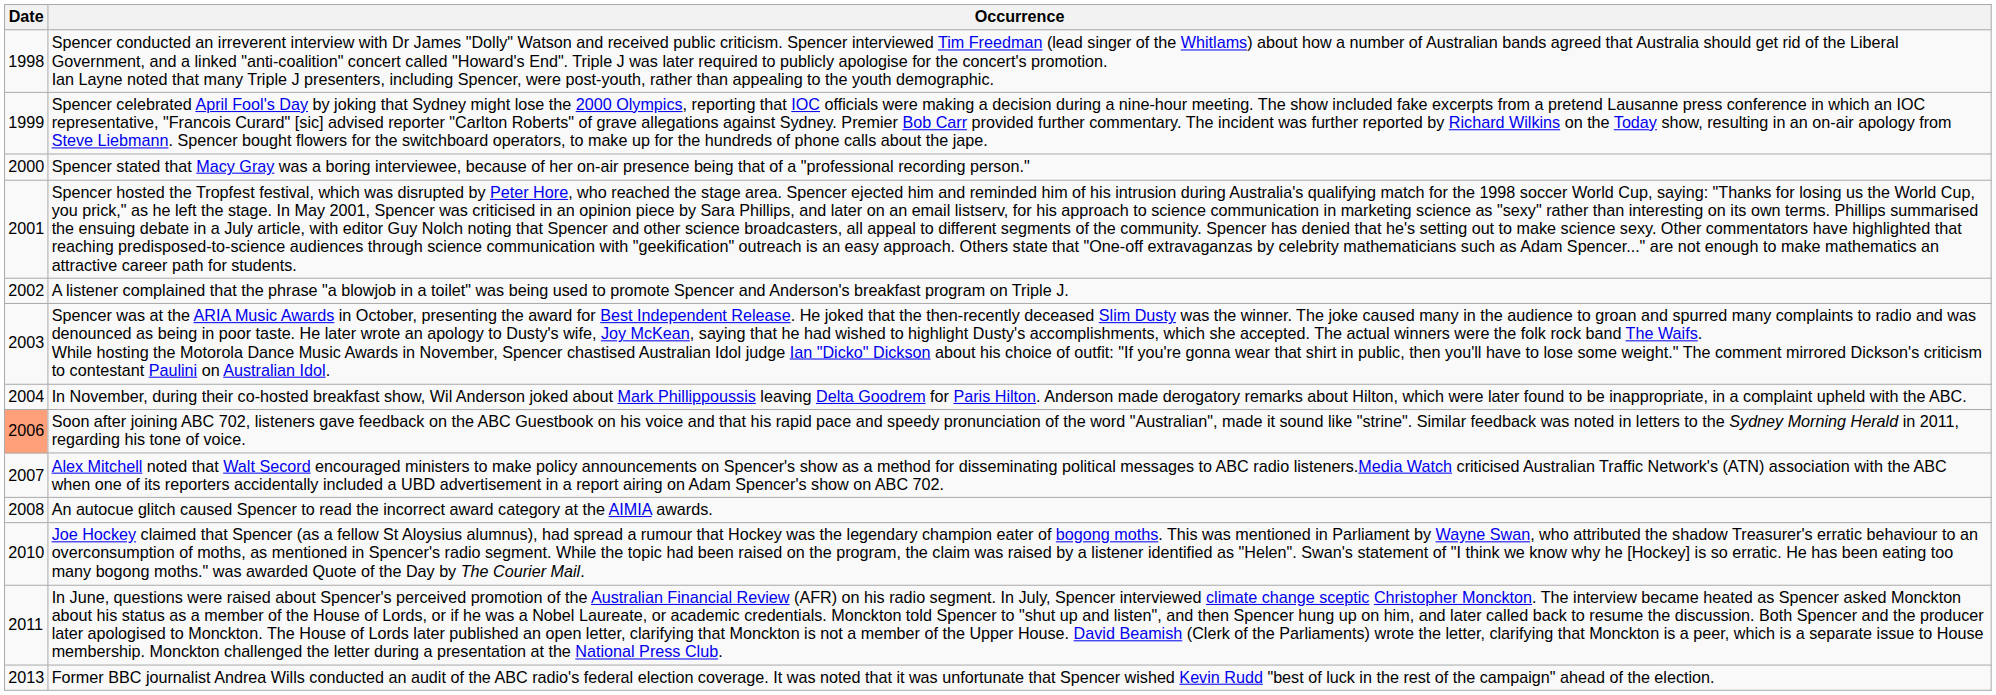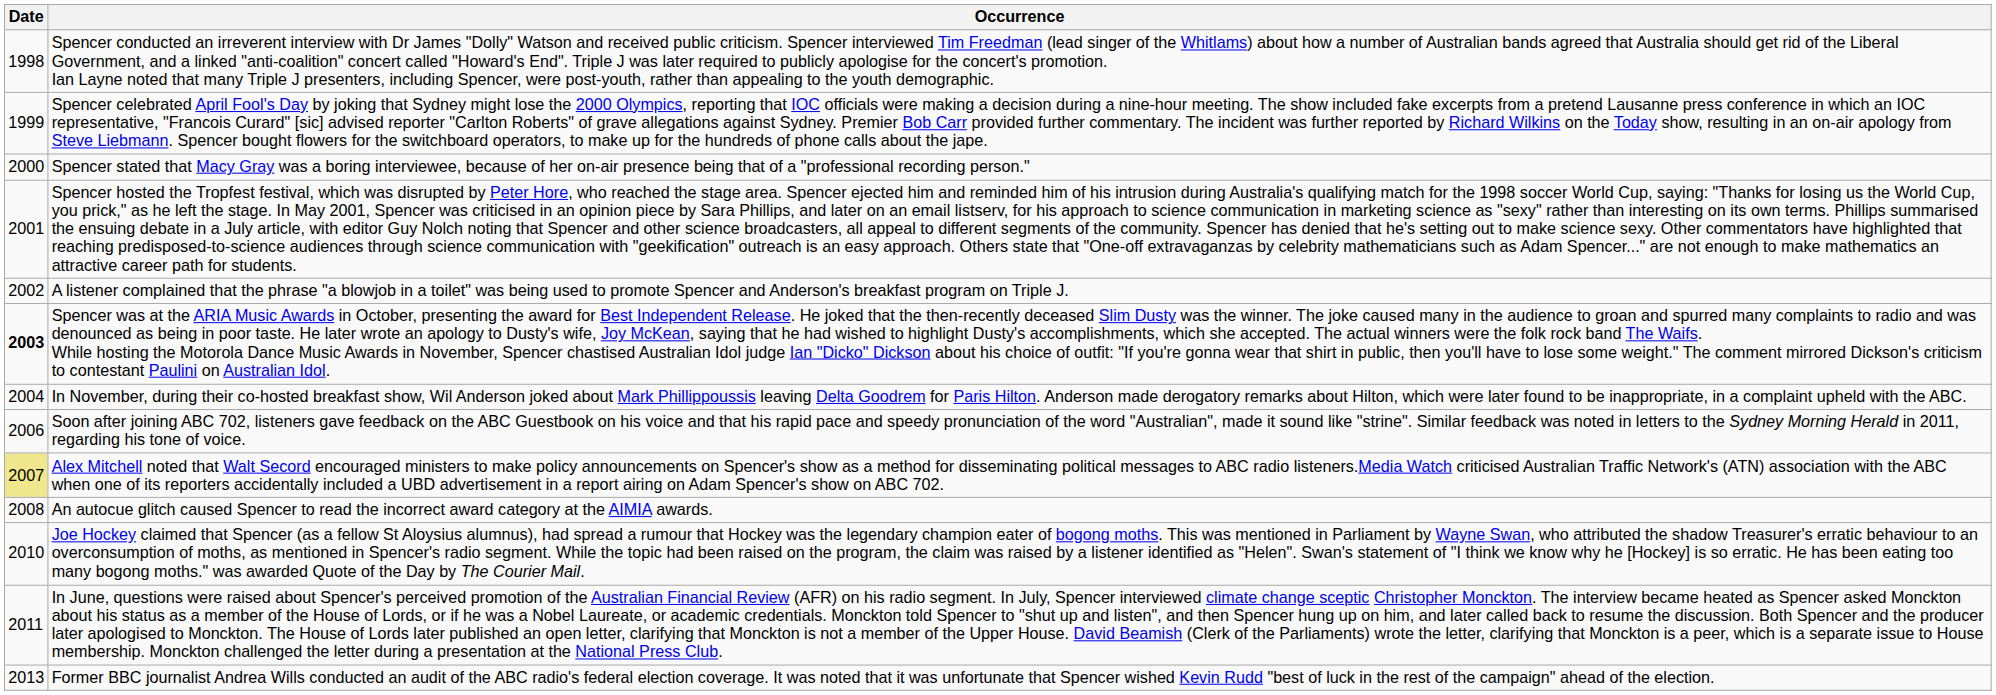(26, 343) normal -> (26, 343) bold
(26, 431) lightsalmon background -> (26, 431) no background
(26, 475) no background -> (26, 475) khaki background
